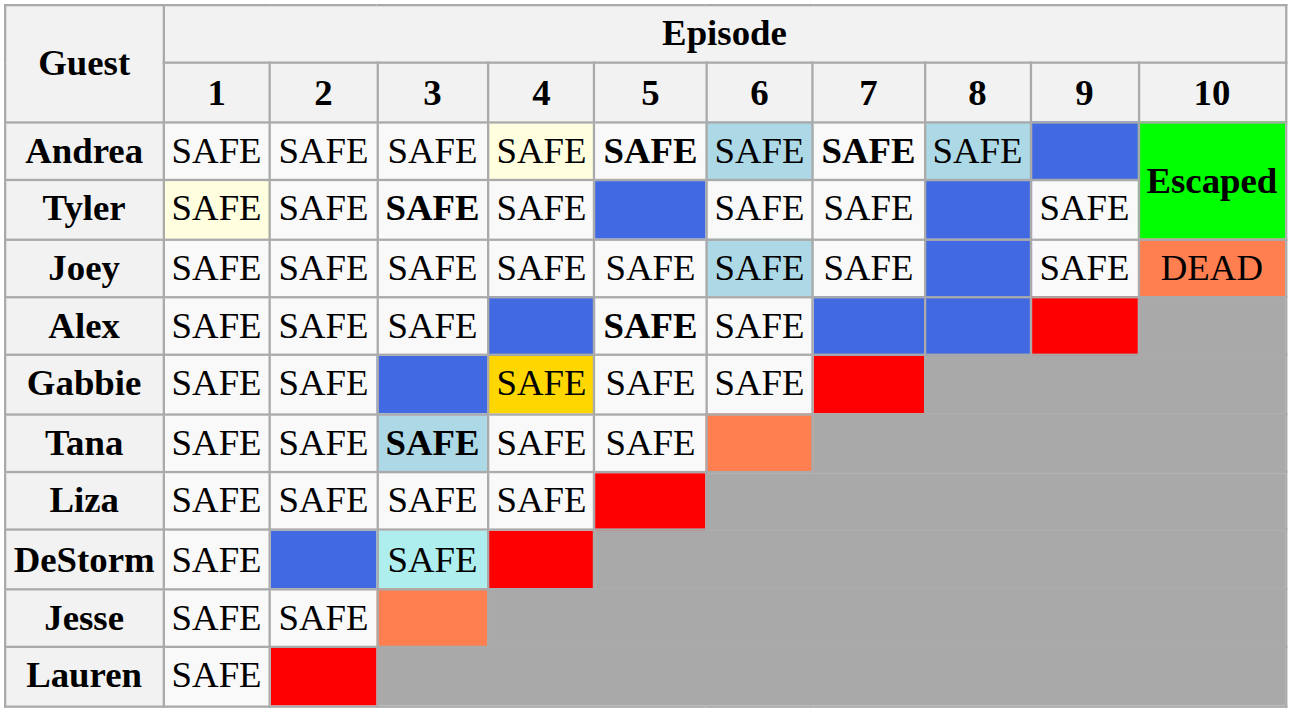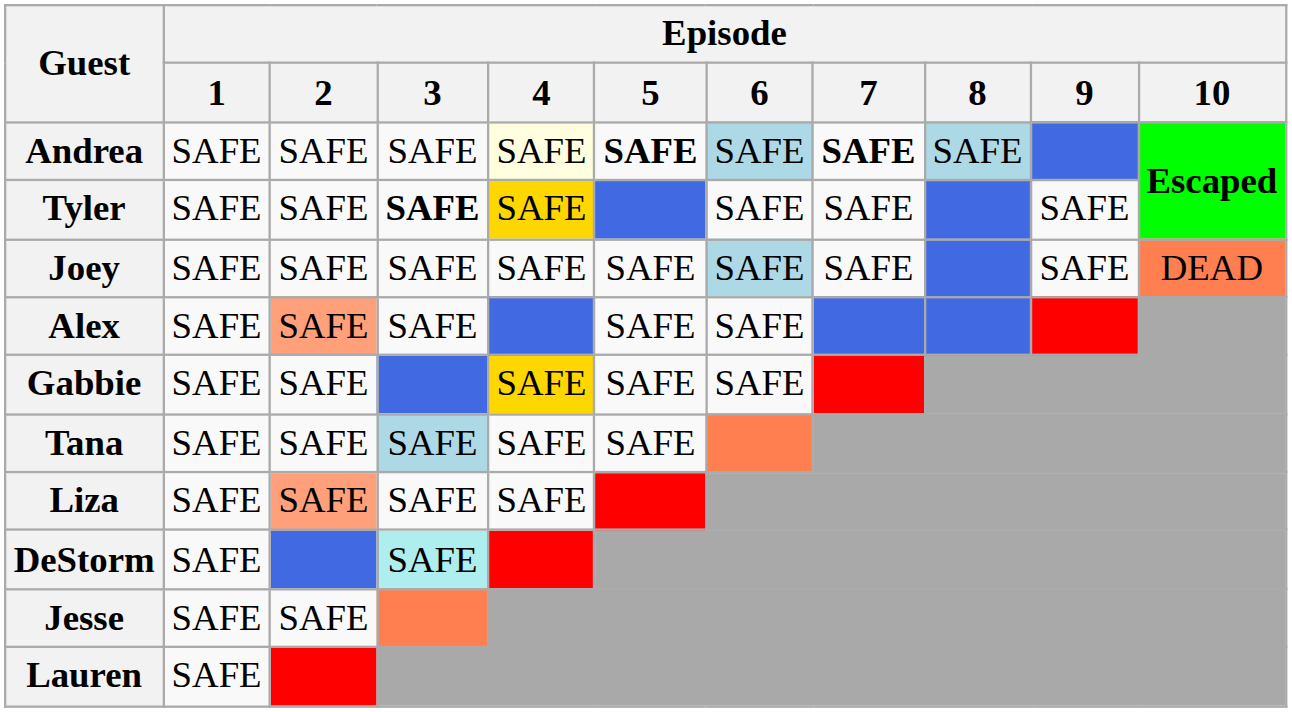(217, 208) lightyellow background -> (217, 208) no background
(542, 208) no background -> (542, 208) gold background
(324, 325) no background -> (324, 325) lightsalmon background
(651, 325) bold -> (651, 325) normal
(433, 442) bold -> (433, 442) normal
(324, 500) no background -> (324, 500) lightsalmon background
